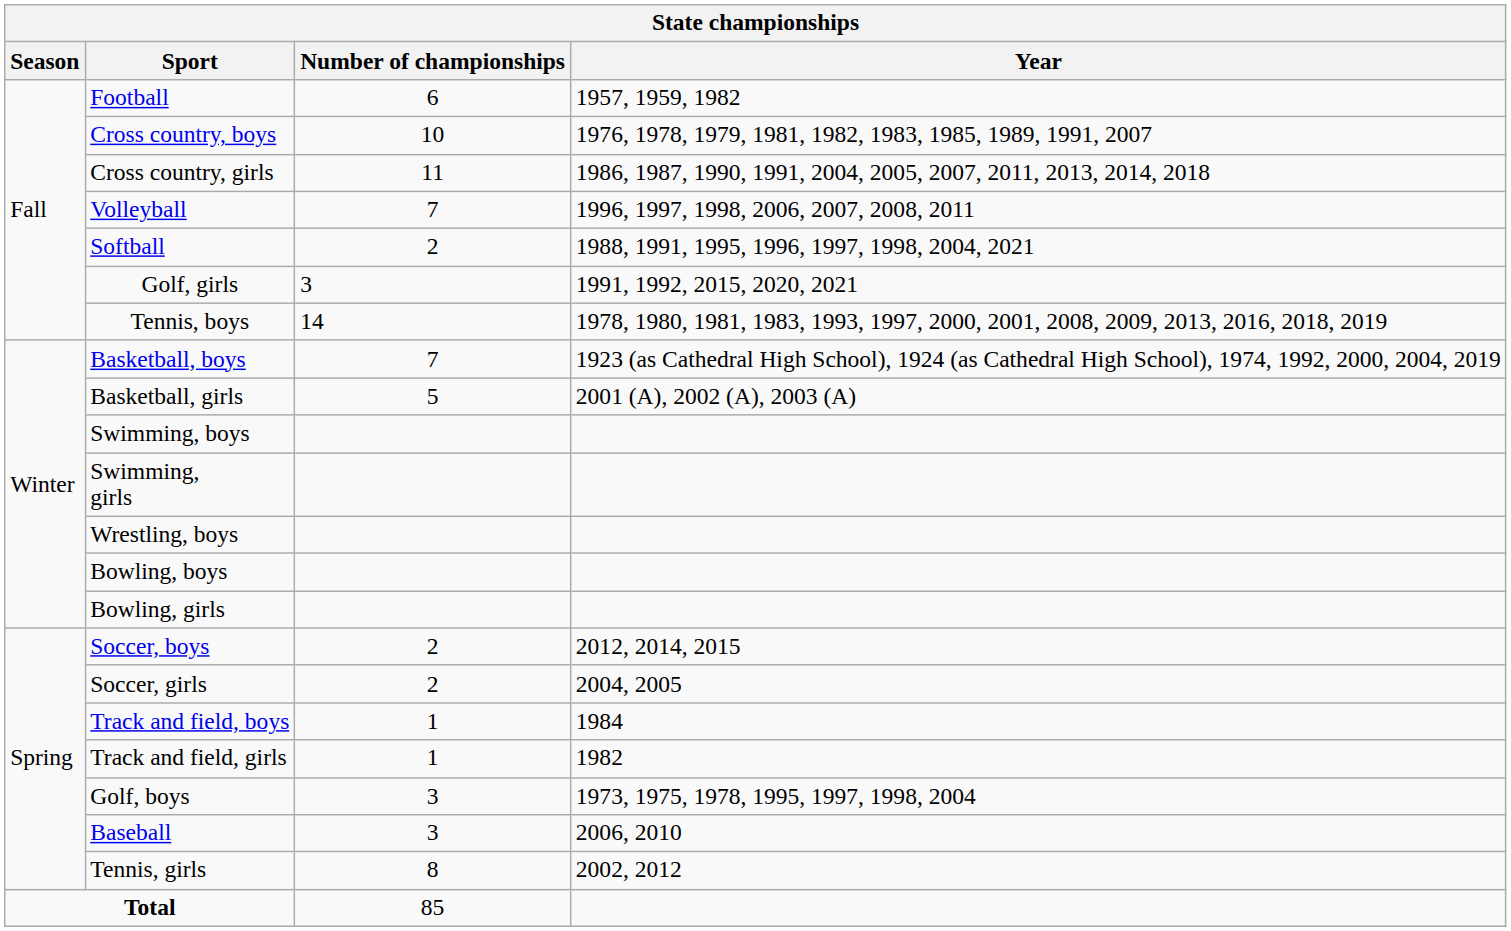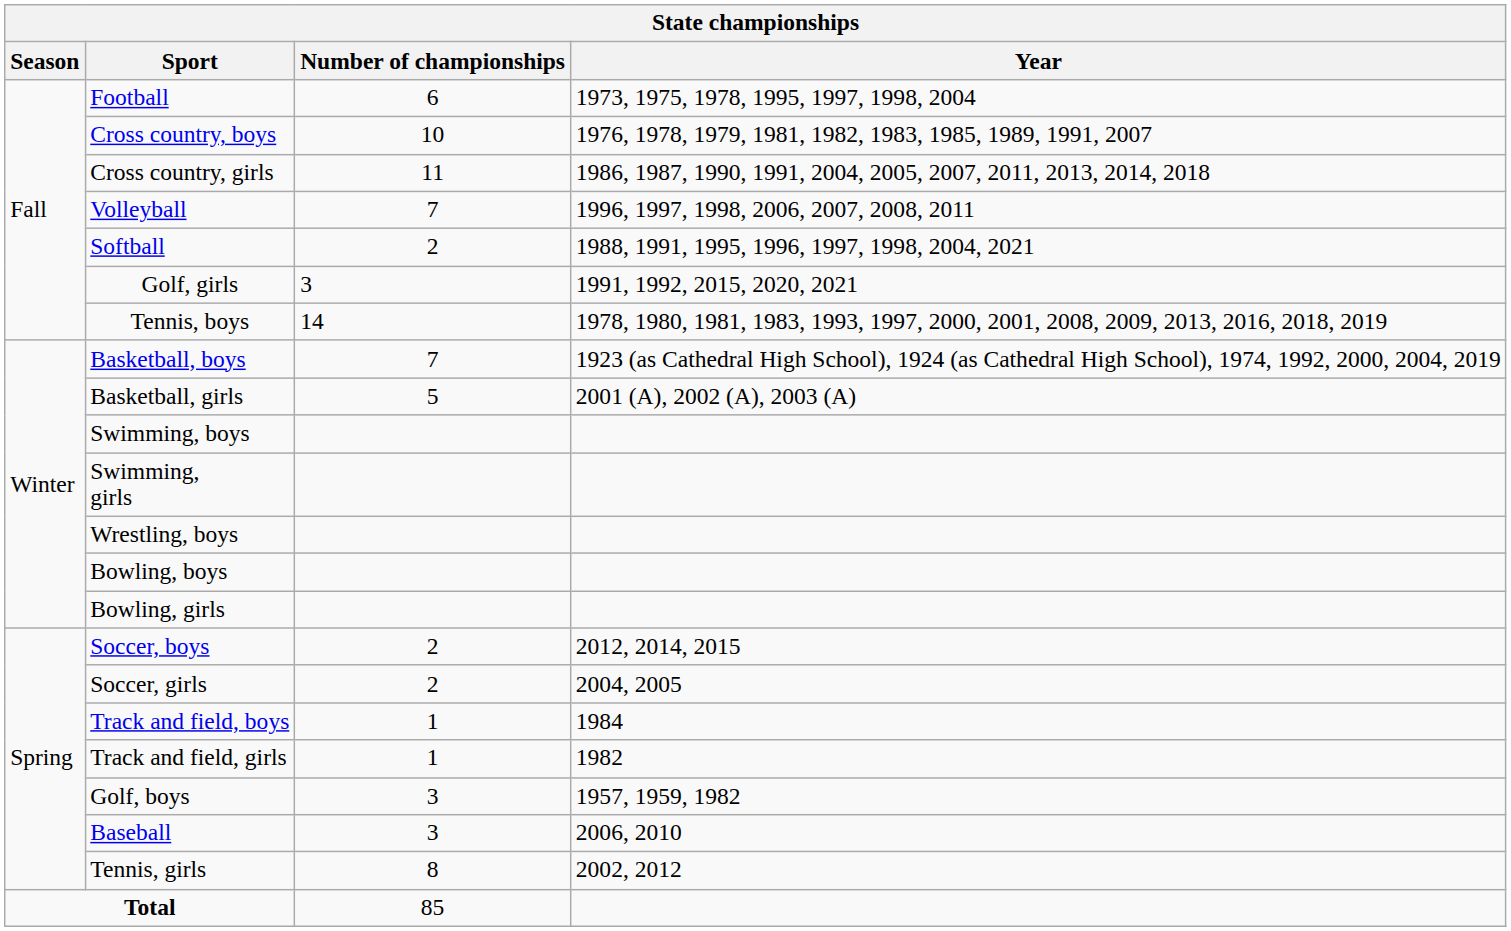(658, 97) 1957, 1959, 1982 -> (776, 97) 1973, 1975, 1978, 1995, 1997, 1998, 2004
(776, 795) 1973, 1975, 1978, 1995, 1997, 1998, 2004 -> (658, 795) 1957, 1959, 1982
